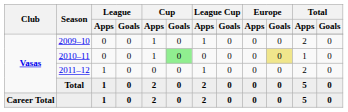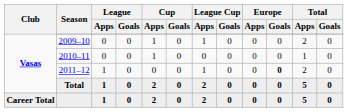(179, 56) lightgreen background -> (179, 56) no background
(280, 56) khaki background -> (280, 56) no background
(280, 71) normal -> (280, 71) bold
